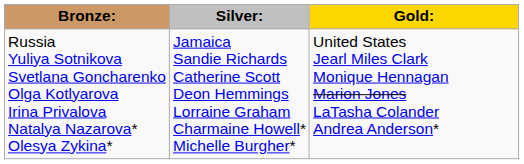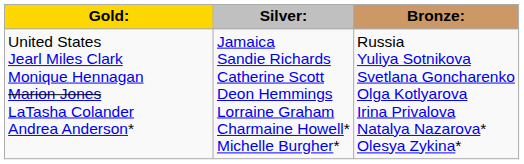columns swapped: (414, 16) <-> (87, 16)
